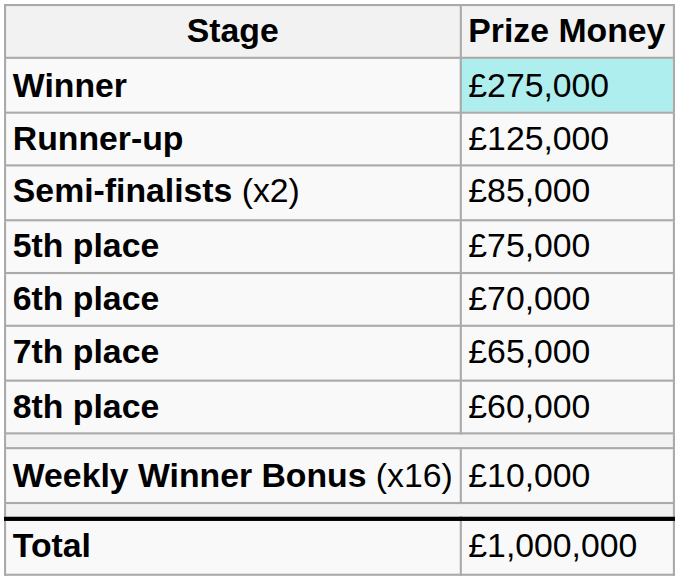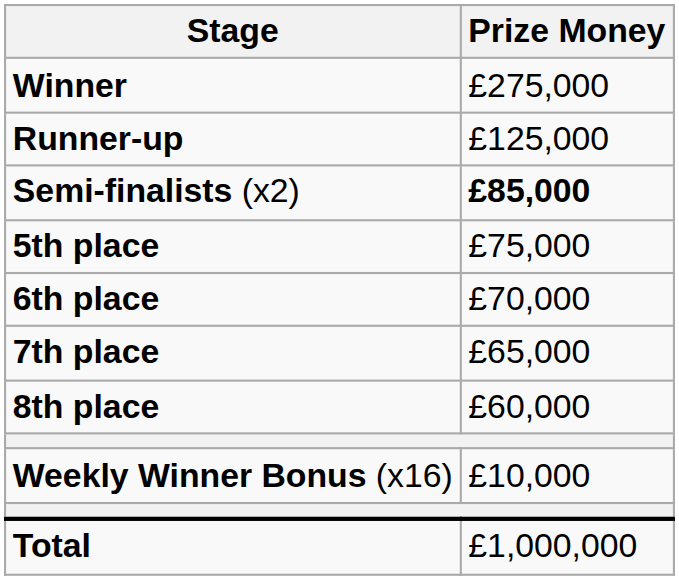(539, 84) paleturquoise background -> (539, 84) no background
(529, 191) normal -> (529, 191) bold
